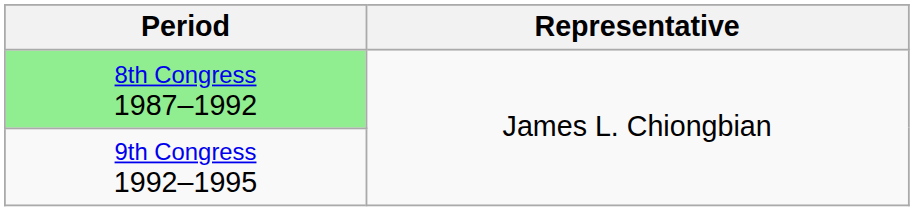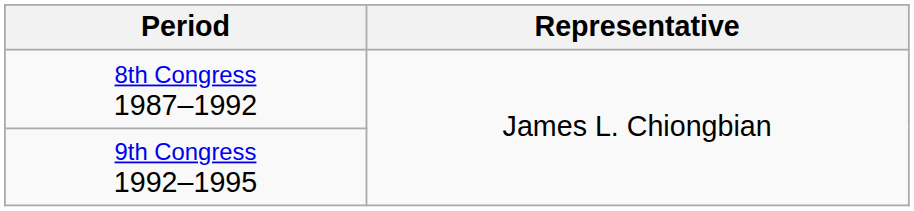(186, 90) lightgreen background -> (186, 90) no background
